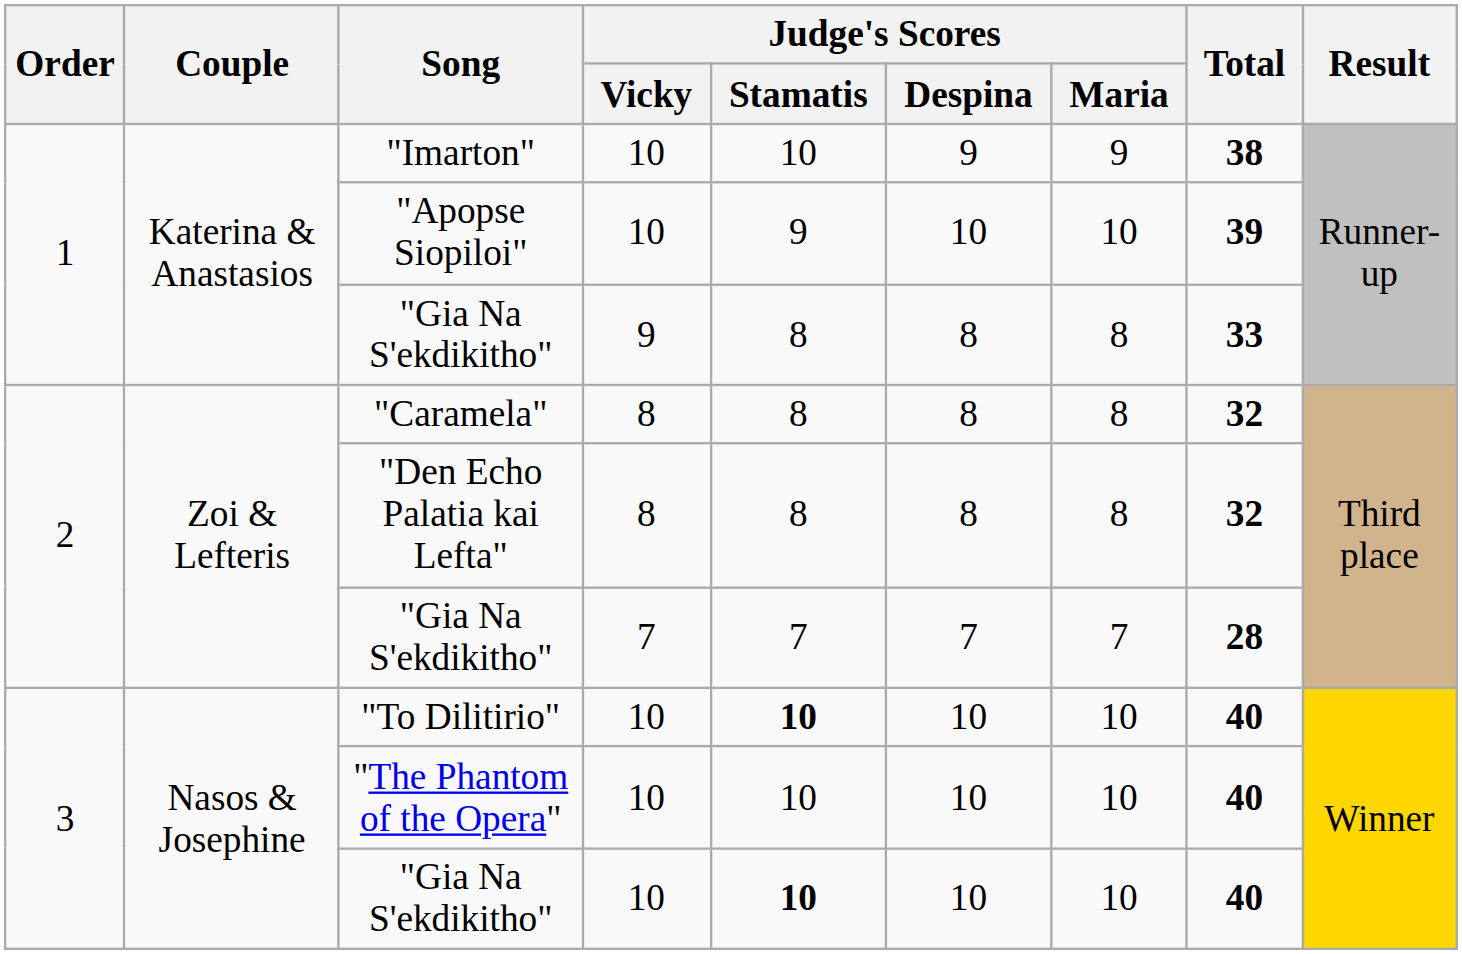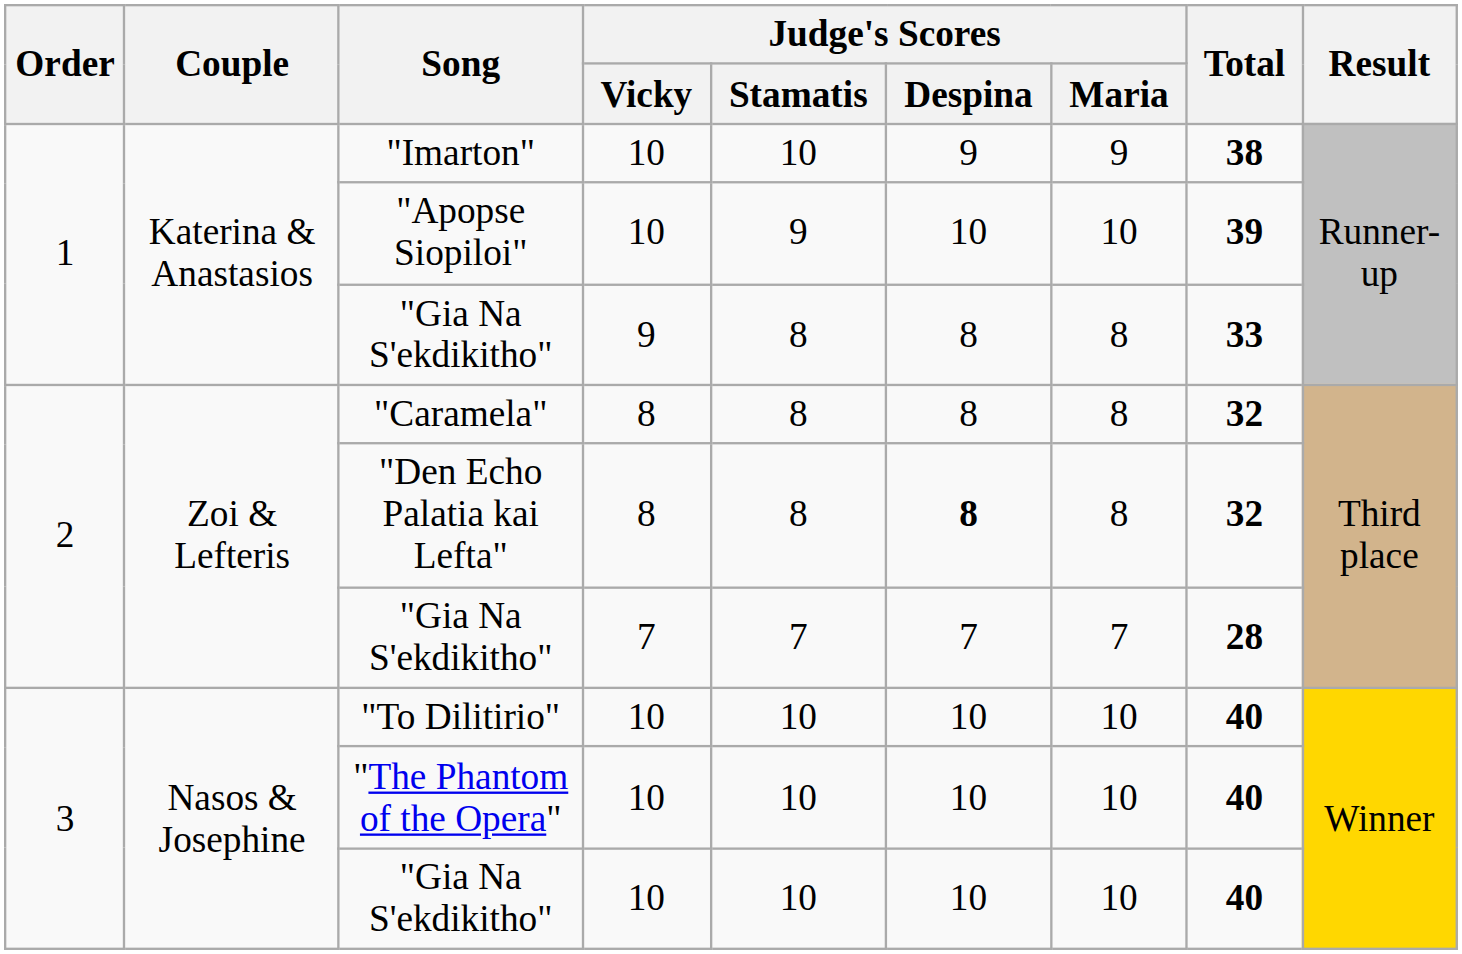(969, 514) normal -> (969, 514) bold
(798, 716) bold -> (798, 716) normal
(798, 897) bold -> (798, 897) normal
